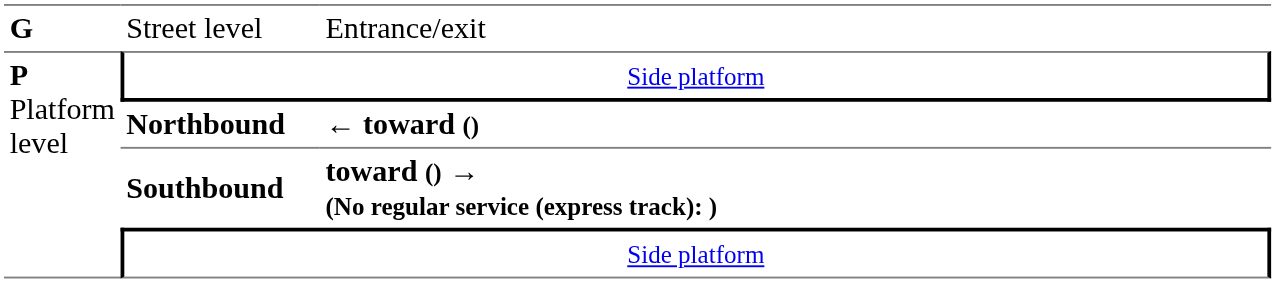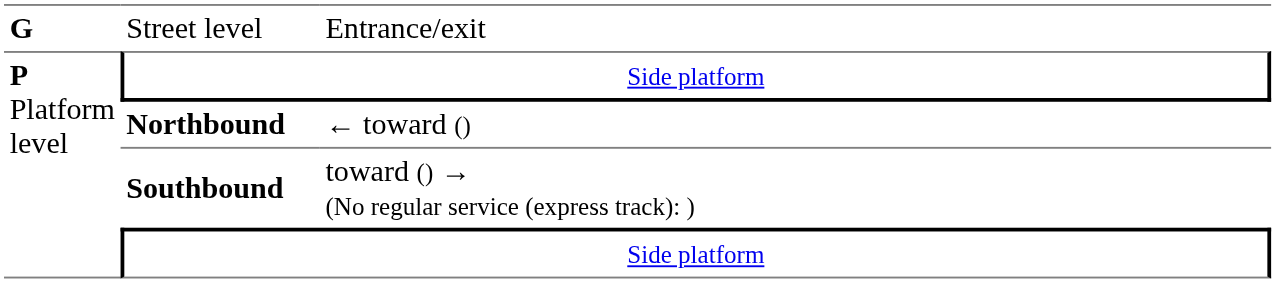(402, 123) bold -> (398, 123) normal
(521, 187) bold -> (510, 187) normal
